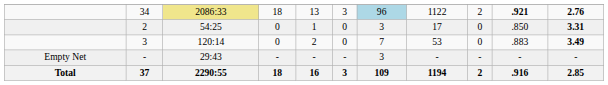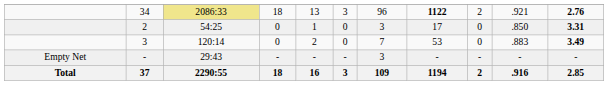(382, 12) lightblue background -> (382, 12) no background
(437, 12) normal -> (437, 12) bold
(520, 12) bold -> (520, 12) normal
